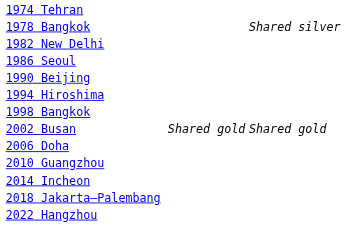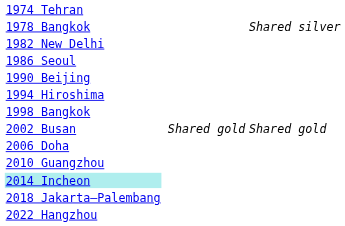(48, 180) no background -> (48, 180) paleturquoise background
